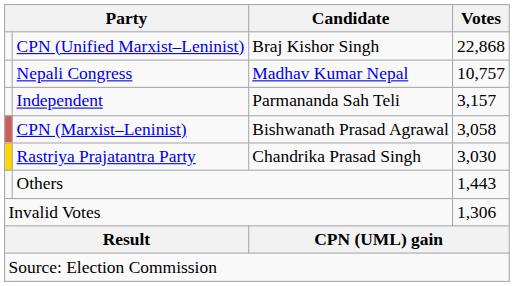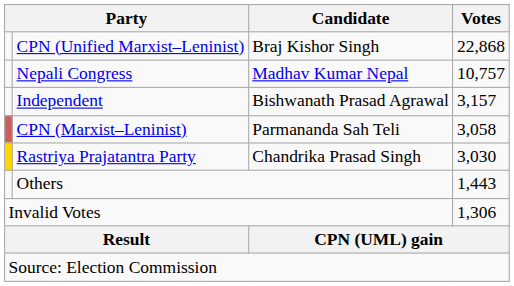(326, 101) Parmananda Sah Teli -> (351, 101) Bishwanath Prasad Agrawal
(351, 128) Bishwanath Prasad Agrawal -> (326, 128) Parmananda Sah Teli
